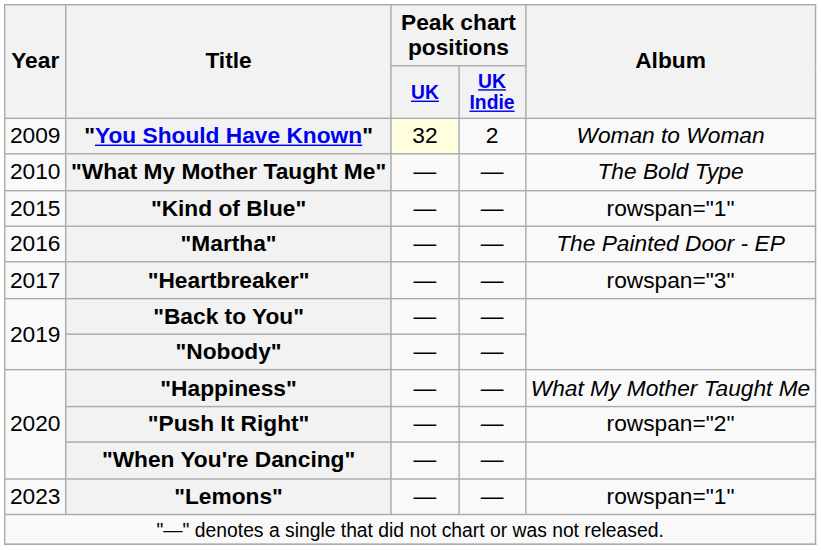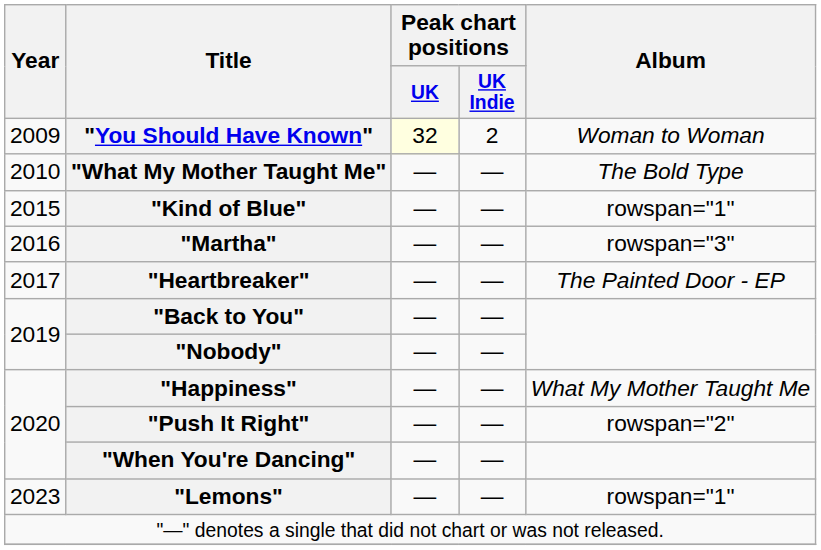(671, 243) The Painted Door - EP -> (671, 243) rowspan="3"
(671, 279) rowspan="3" -> (671, 279) The Painted Door - EP
